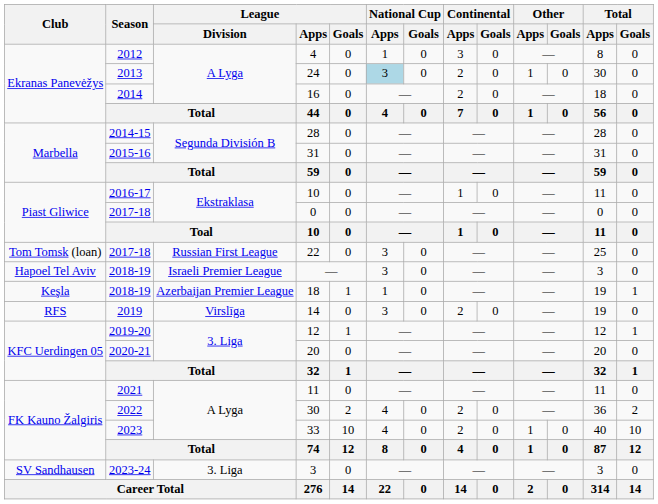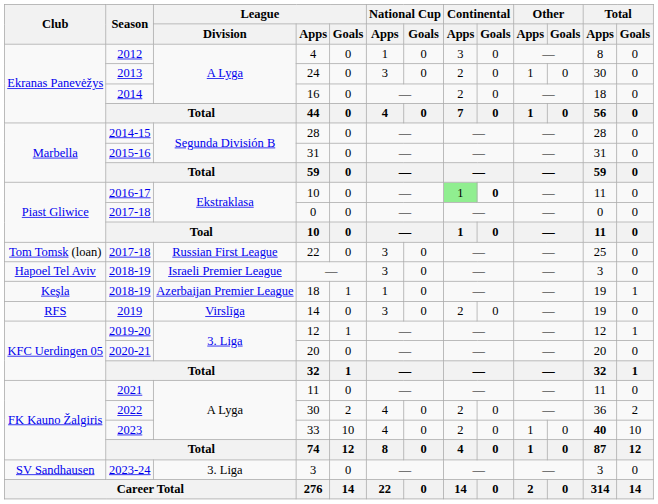(385, 73) lightblue background -> (385, 73) no background
(460, 192) no background -> (460, 192) lightgreen background
(495, 192) normal -> (495, 192) bold
(600, 430) normal -> (600, 430) bold
